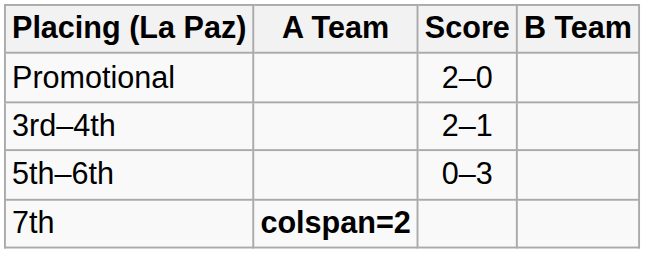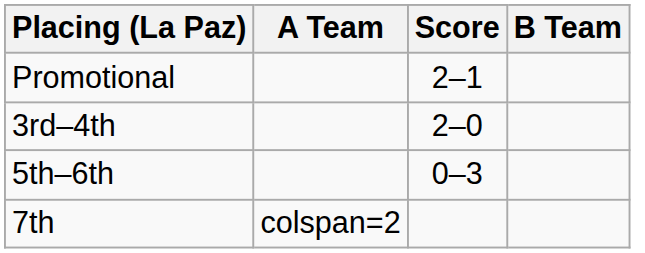(467, 77) 2–0 -> (457, 77) 2–1
(467, 125) 2–1 -> (457, 125) 2–0
(336, 222) bold -> (331, 222) normal
